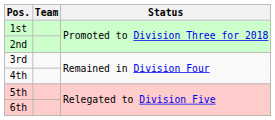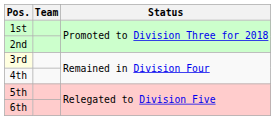(18, 60) no background -> (18, 60) lightyellow background
